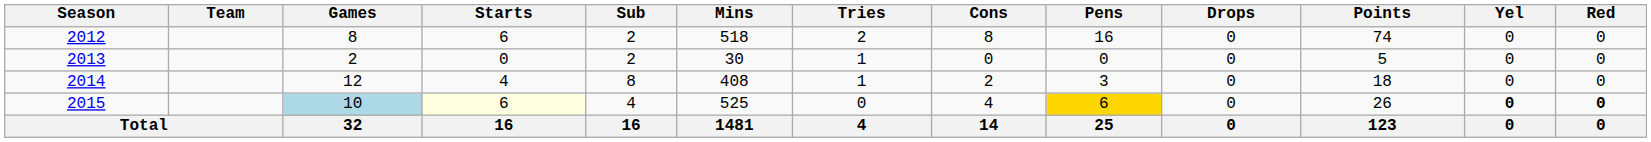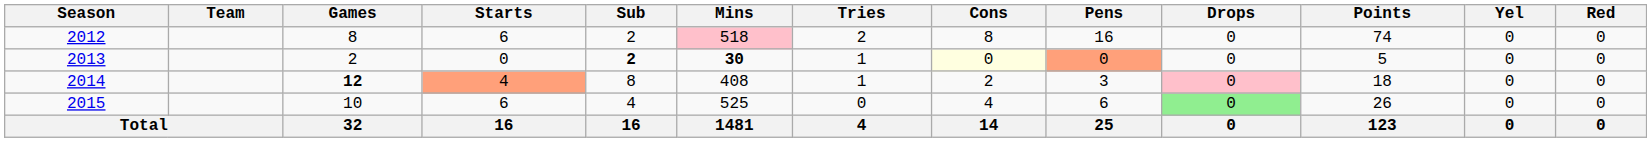(734, 38) no background -> (734, 38) pink background
(631, 60) normal -> (631, 60) bold
(734, 60) normal -> (734, 60) bold
(989, 60) no background -> (989, 60) lightyellow background
(1104, 60) no background -> (1104, 60) lightsalmon background
(353, 82) normal -> (353, 82) bold
(504, 82) no background -> (504, 82) lightsalmon background
(1231, 82) no background -> (1231, 82) pink background
(353, 104) lightblue background -> (353, 104) no background
(504, 104) lightyellow background -> (504, 104) no background
(1104, 104) gold background -> (1104, 104) no background
(1231, 104) no background -> (1231, 104) lightgreen background
(1510, 104) bold -> (1510, 104) normal
(1601, 104) bold -> (1601, 104) normal
